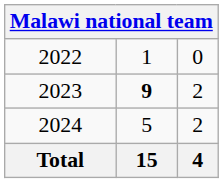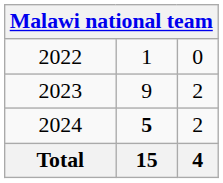(147, 90) bold -> (147, 90) normal
(147, 125) normal -> (147, 125) bold
